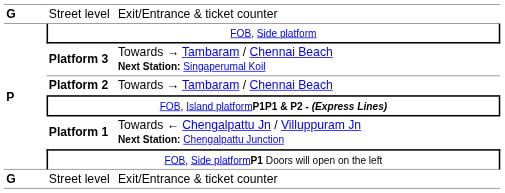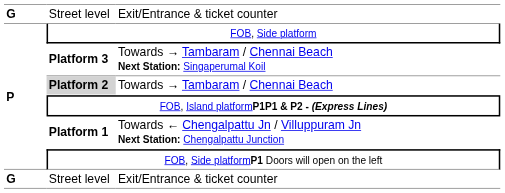(79, 85) no background -> (79, 85) lightgrey background
